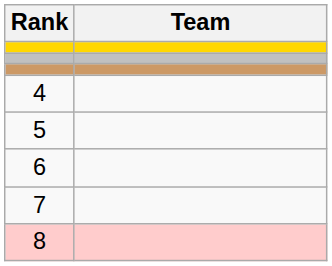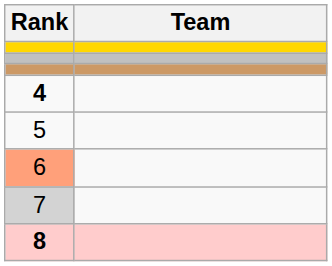(40, 92) normal -> (40, 92) bold
(40, 167) no background -> (40, 167) lightsalmon background
(40, 204) no background -> (40, 204) lightgrey background
(40, 242) normal -> (40, 242) bold
